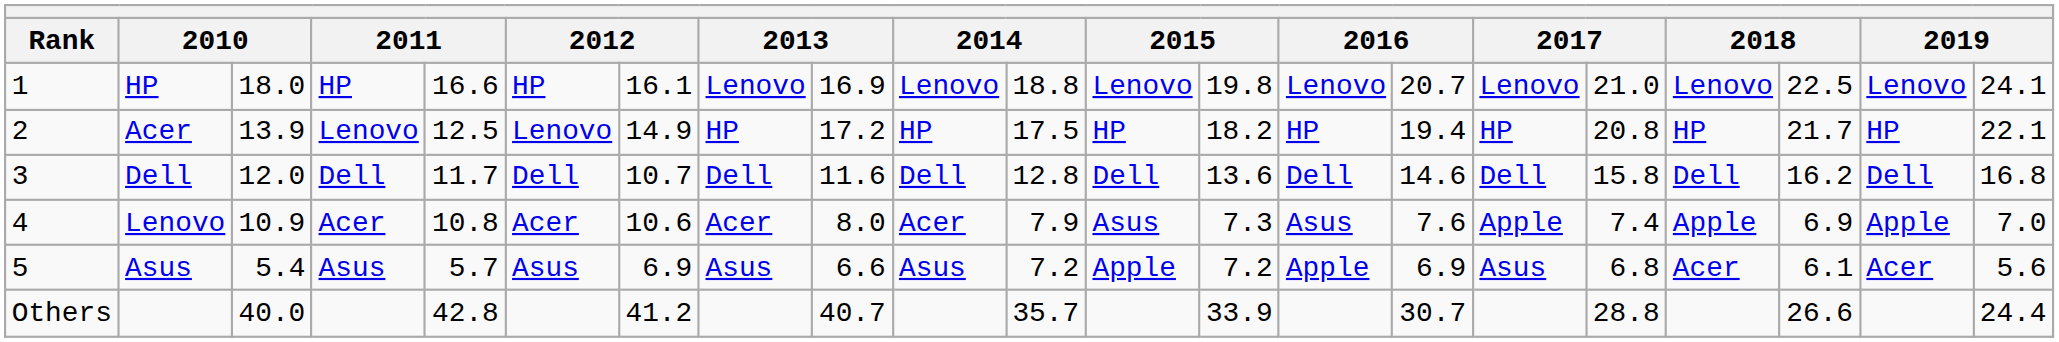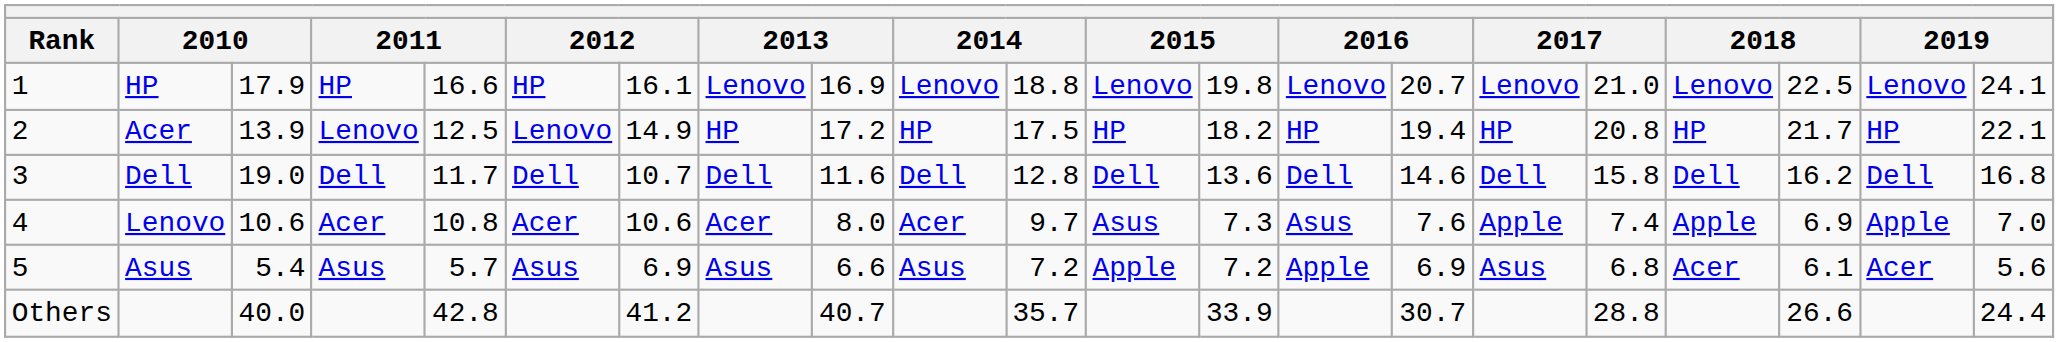(272, 86) 18.0 -> (272, 86) 17.9
(272, 177) 12.0 -> (272, 177) 19.0
(272, 222) 10.9 -> (272, 222) 10.6
(1054, 222) 7.9 -> (1054, 222) 9.7
